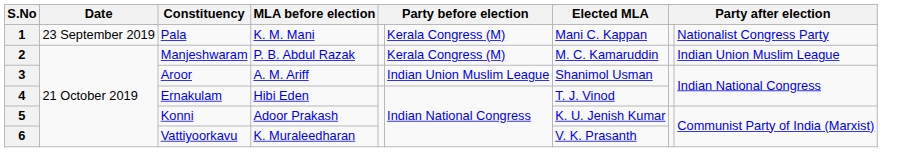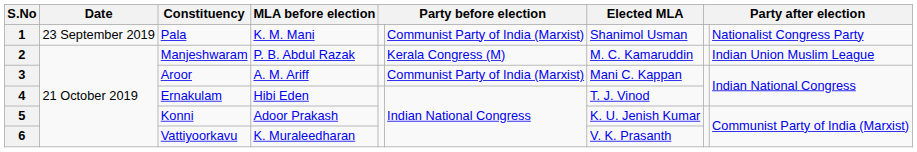(446, 34) Kerala Congress (M) -> (486, 34) Communist Party of India (Marxist)
(601, 34) Mani C. Kappan -> (639, 34) Shanimol Usman
(468, 75) Indian Union Muslim League -> (486, 75) Communist Party of India (Marxist)
(604, 75) Shanimol Usman -> (636, 75) Mani C. Kappan
